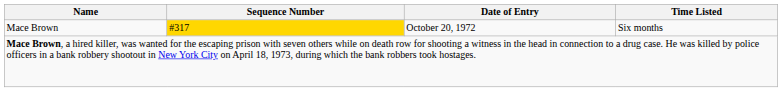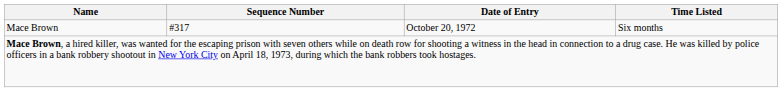(179, 28) gold background -> (179, 28) no background
